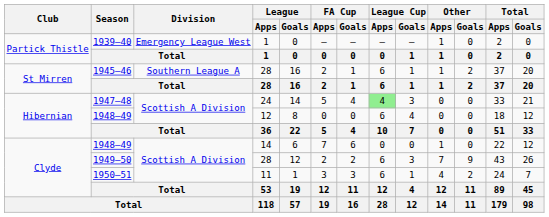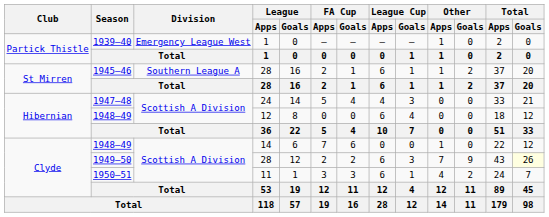(382, 101) lightgreen background -> (382, 101) no background
(528, 160) no background -> (528, 160) lightyellow background
